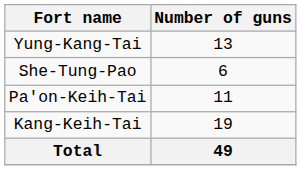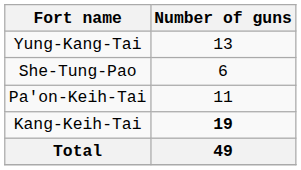(223, 125) normal -> (223, 125) bold
